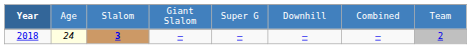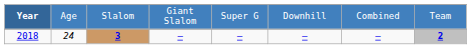(69, 37) lightyellow background -> (69, 37) no background
(440, 37) normal -> (440, 37) bold
